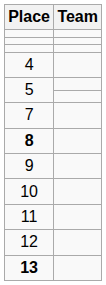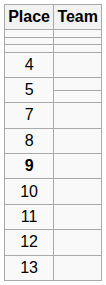(29, 140) bold -> (29, 140) normal
(29, 166) normal -> (29, 166) bold
(29, 267) bold -> (29, 267) normal
